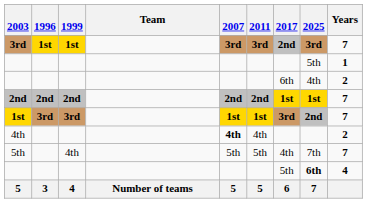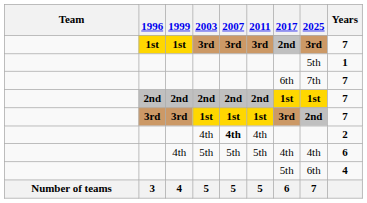columns swapped: (153, 20) <-> (18, 26)
(314, 80) 4th -> (314, 80) 7th
(345, 80) 2 -> (345, 80) 7
(314, 153) 7th -> (314, 153) 4th
(345, 153) 7 -> (345, 153) 6
(314, 171) bold -> (314, 171) normal
